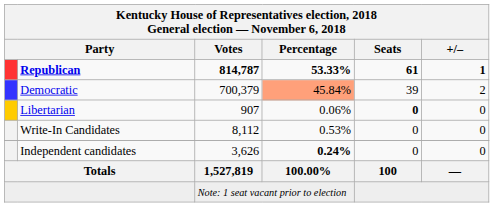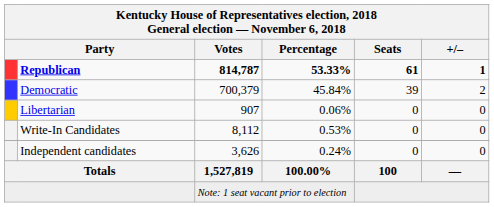(332, 90) lightsalmon background -> (332, 90) no background
(415, 110) bold -> (415, 110) normal
(334, 151) bold -> (335, 151) normal
